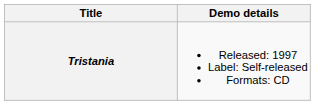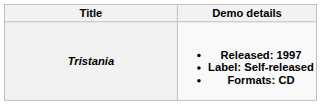(244, 67) normal -> (247, 67) bold
